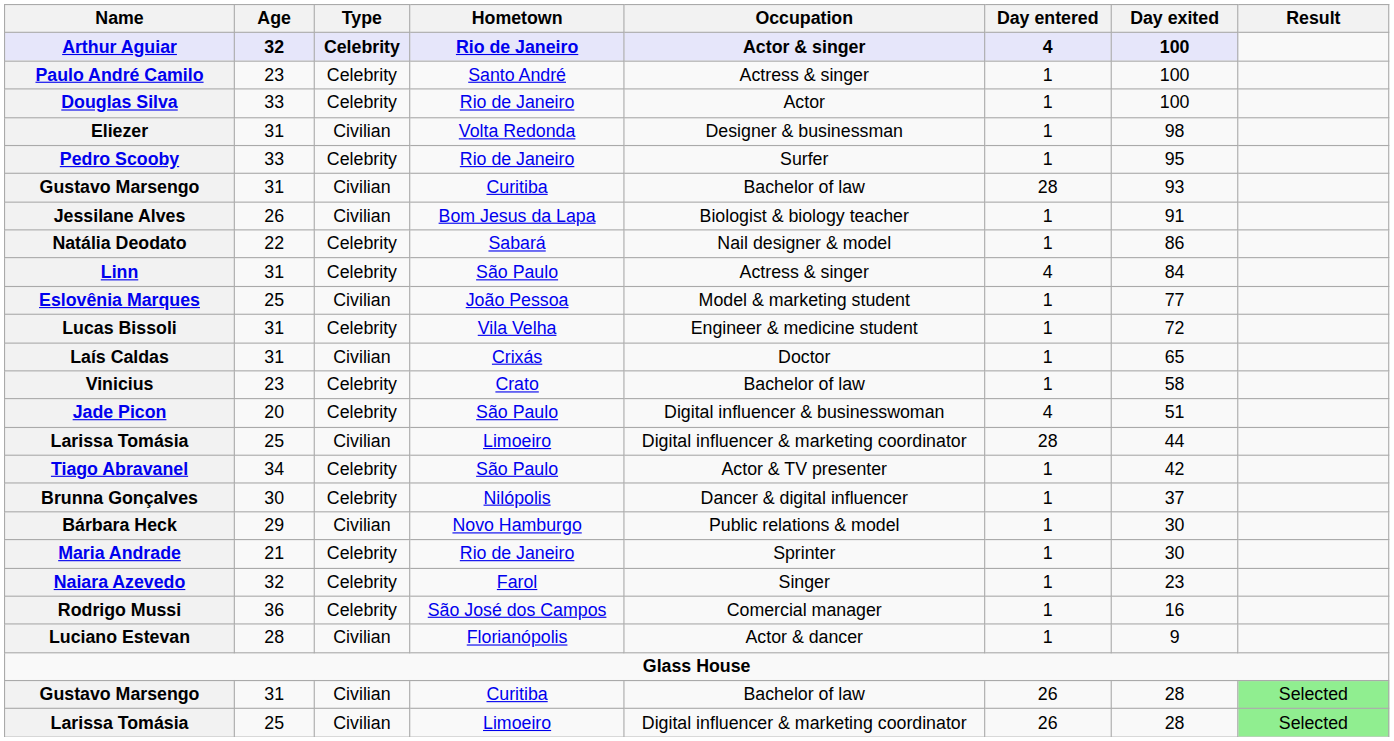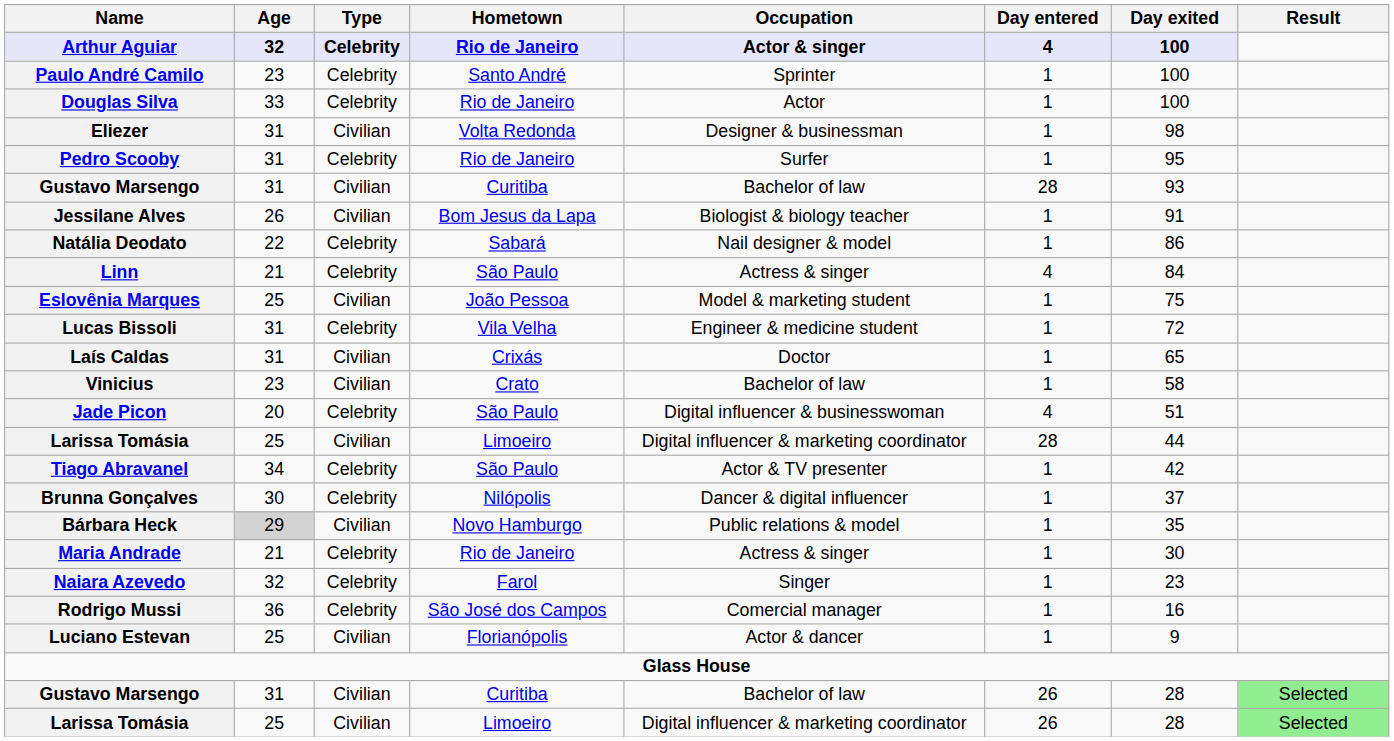(804, 74) Actress & singer -> (804, 74) Sprinter
(274, 159) 33 -> (274, 159) 31
(274, 272) 31 -> (274, 272) 21
(1175, 300) 77 -> (1175, 300) 75
(362, 384) Celebrity -> (362, 384) Civilian
(274, 525) no background -> (274, 525) lightgrey background
(1175, 525) 30 -> (1175, 525) 35
(804, 553) Sprinter -> (804, 553) Actress & singer
(274, 638) 28 -> (274, 638) 25
